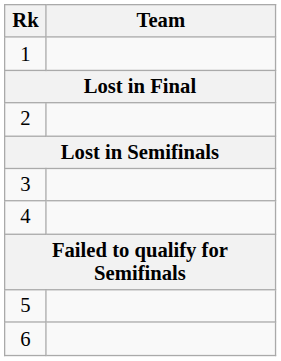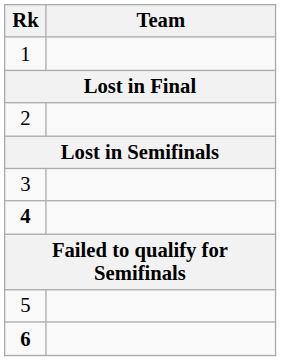(26, 217) normal -> (26, 217) bold
(26, 338) normal -> (26, 338) bold
